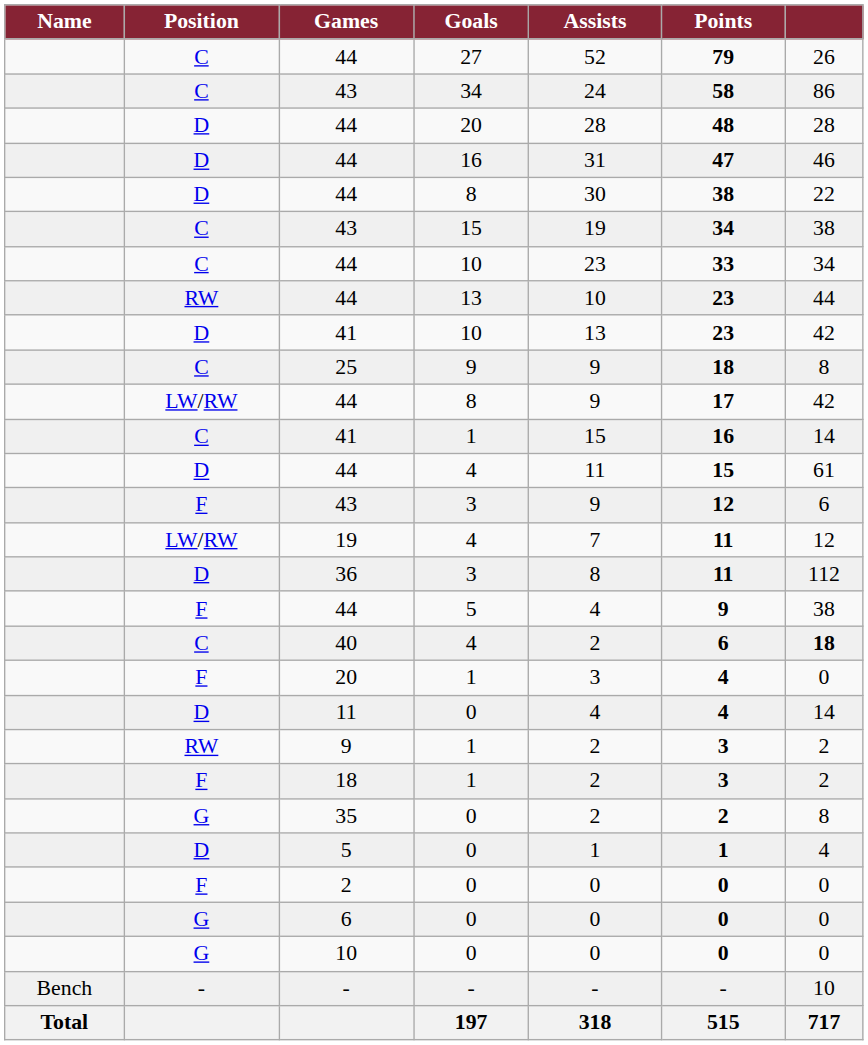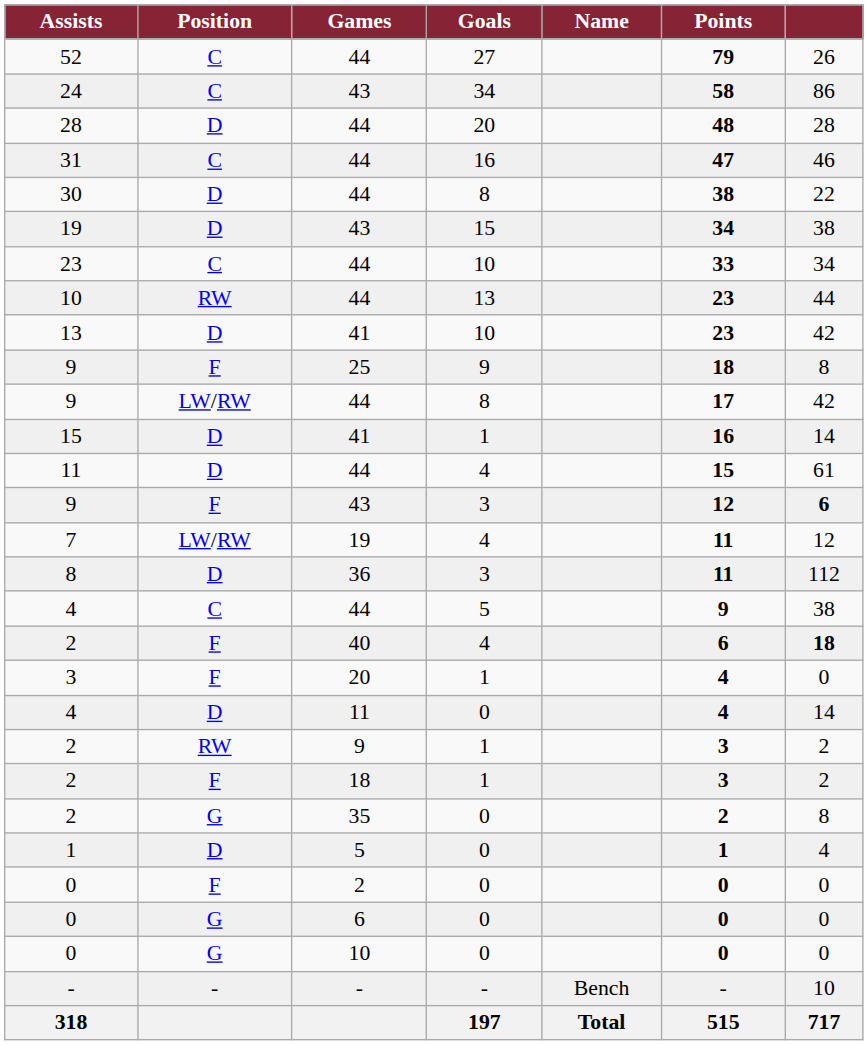columns swapped: (64, 21) <-> (595, 21)
(201, 159) D -> (215, 159) C
(201, 228) C -> (215, 228) D
(201, 366) C -> (215, 366) F
(201, 435) C -> (215, 435) D
(824, 504) normal -> (824, 504) bold
(201, 608) F -> (215, 608) C
(201, 642) C -> (215, 642) F
